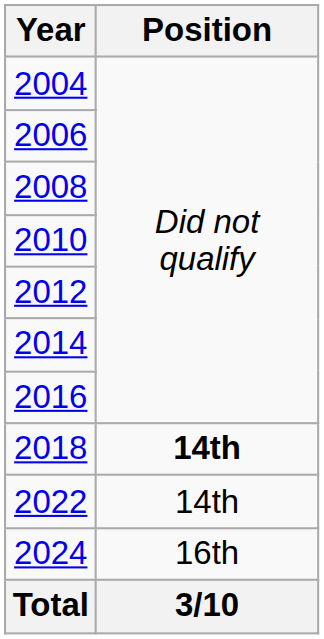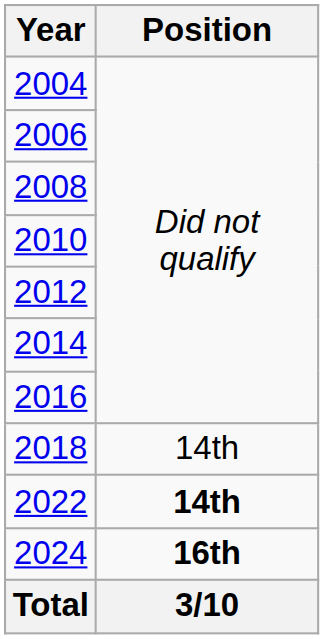(207, 448) bold -> (207, 448) normal
(207, 501) normal -> (207, 501) bold
(207, 553) normal -> (207, 553) bold
